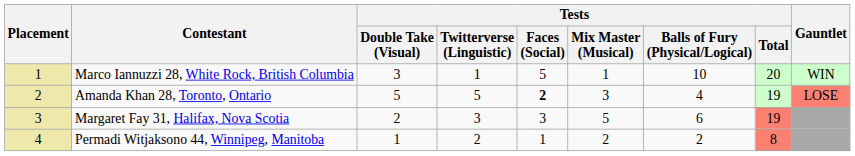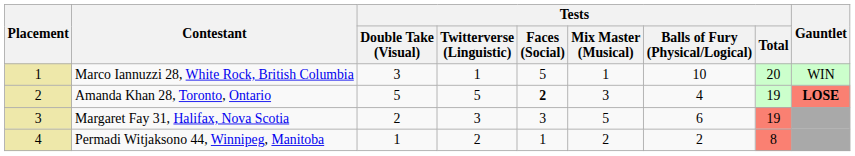(821, 96) normal -> (821, 96) bold
